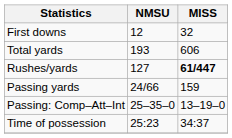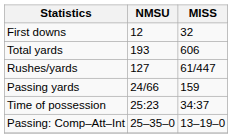(198, 68) bold -> (198, 68) normal
rows swapped: (66, 105) <-> (56, 123)
